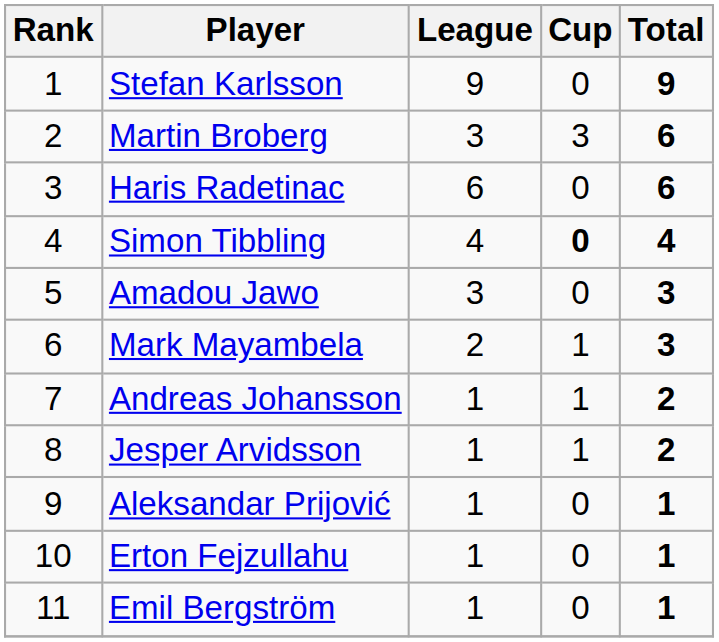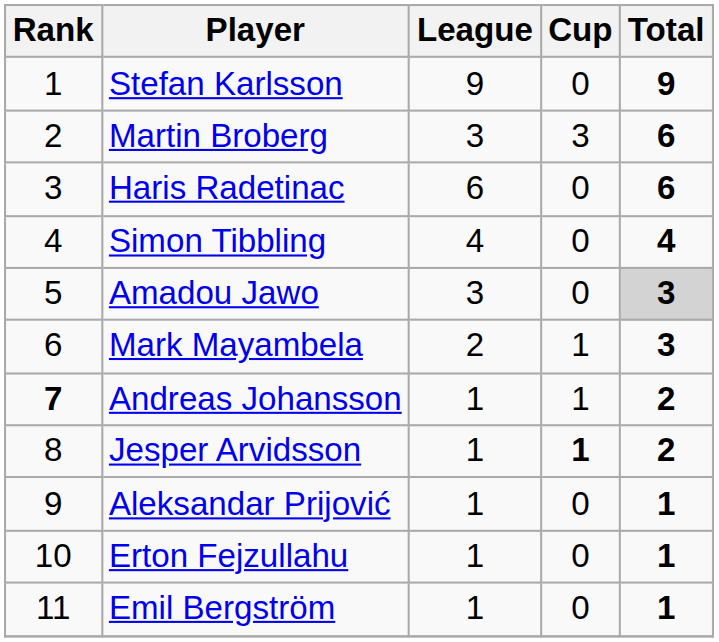(580, 240) bold -> (580, 240) normal
(666, 293) no background -> (666, 293) lightgrey background
(53, 398) normal -> (53, 398) bold
(580, 450) normal -> (580, 450) bold
